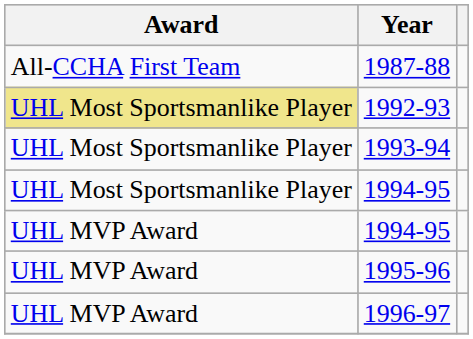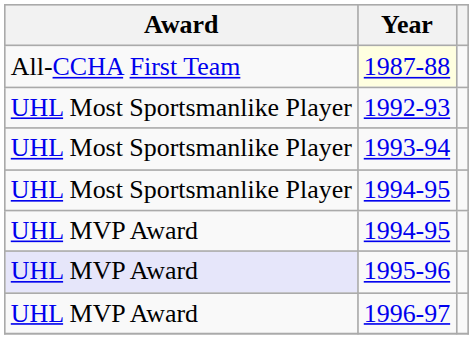(407, 66) no background -> (407, 66) lightyellow background
(181, 107) khaki background -> (181, 107) no background
(104, 271) no background -> (104, 271) lavender background
